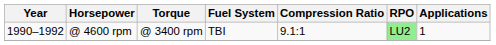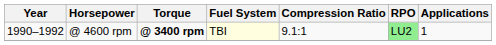(171, 31) normal -> (172, 31) bold
(217, 31) no background -> (218, 31) lightyellow background
